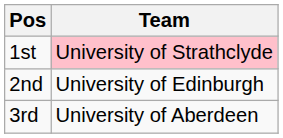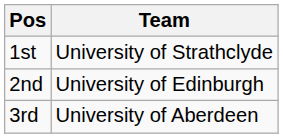(164, 52) pink background -> (164, 52) no background
